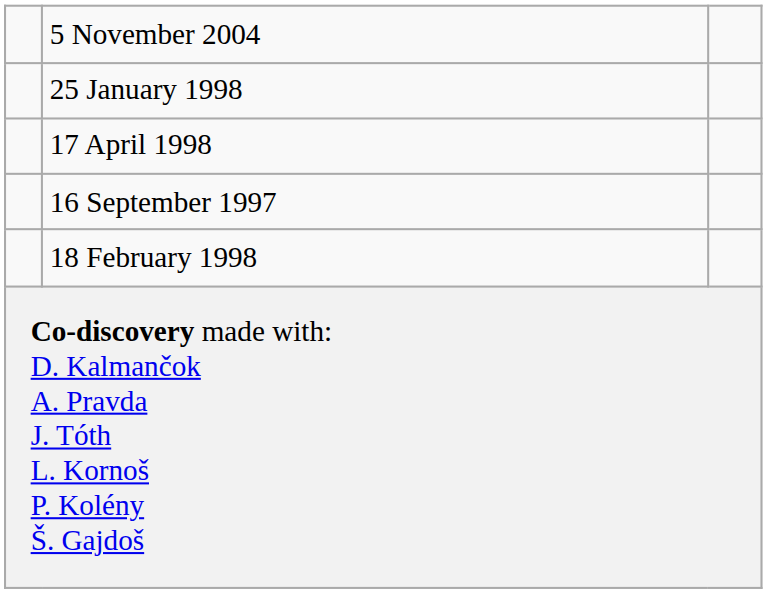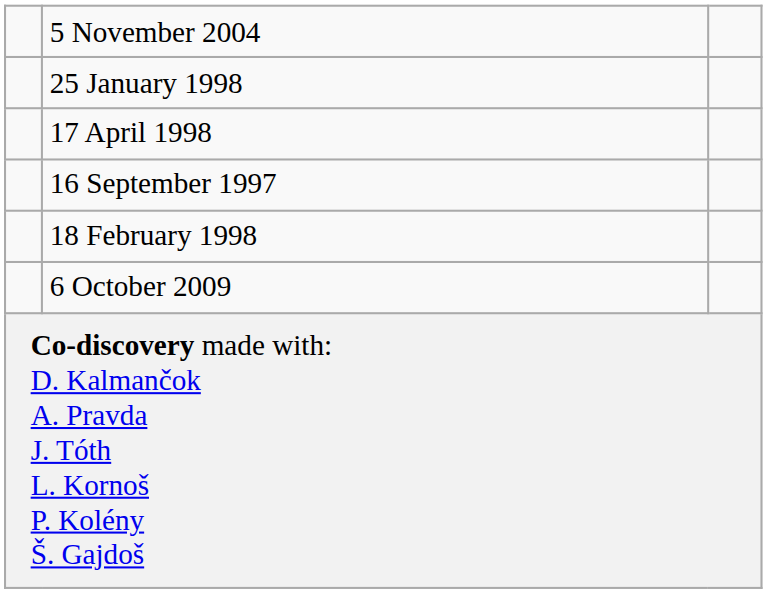+ row: (141, 286)
